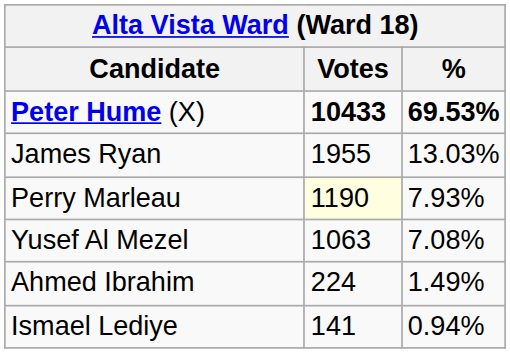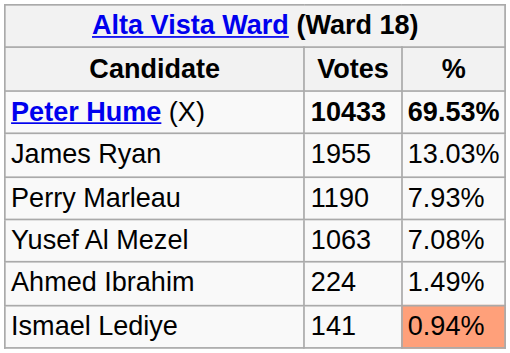(340, 197) lightyellow background -> (340, 197) no background
(446, 326) no background -> (446, 326) lightsalmon background
